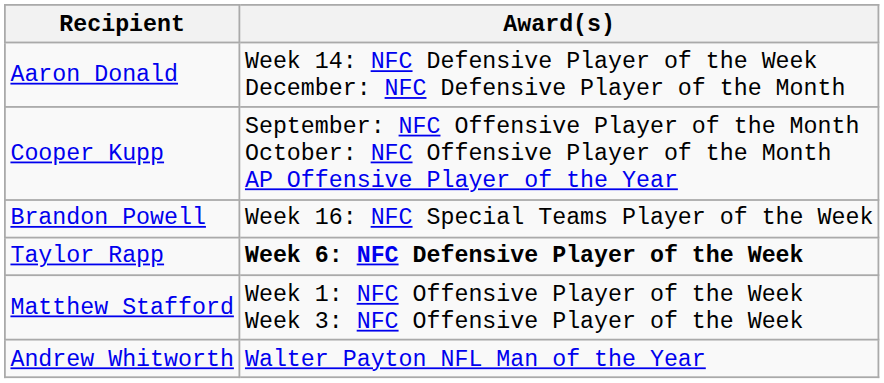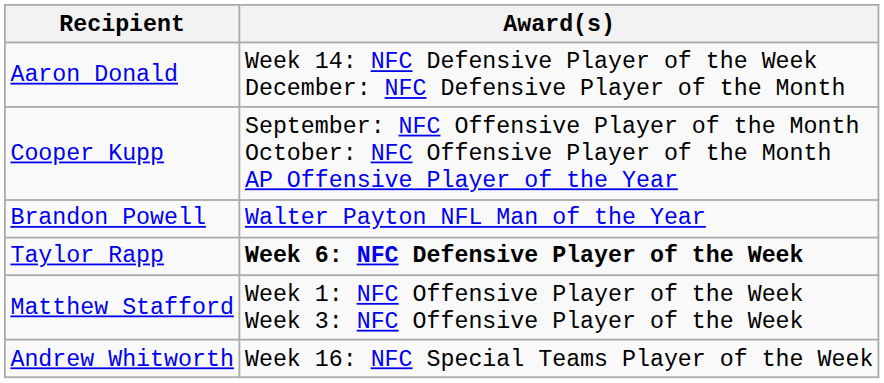(559, 218) Week 16: NFC Special Teams Player of the Week -> (475, 218) Walter Payton NFL Man of the Year
(475, 359) Walter Payton NFL Man of the Year -> (559, 359) Week 16: NFC Special Teams Player of the Week
